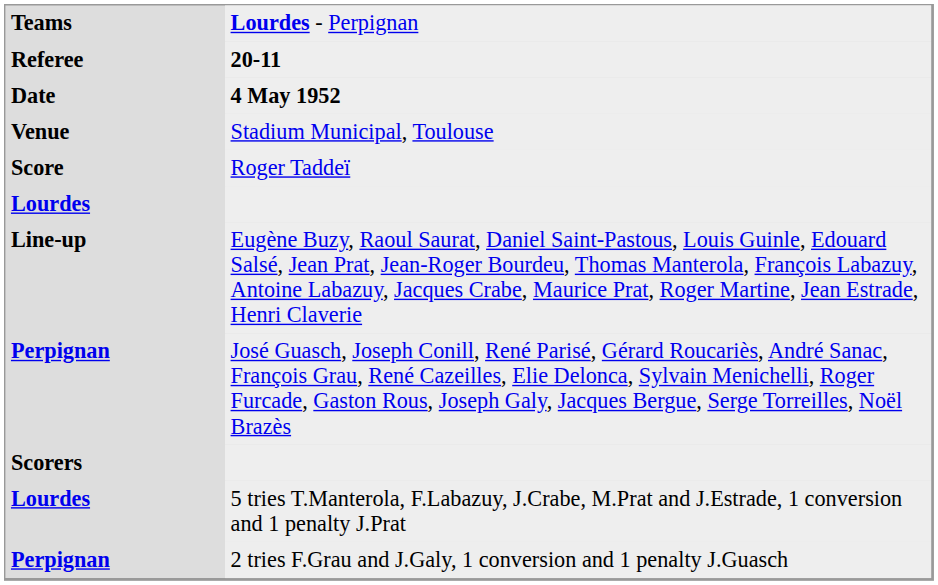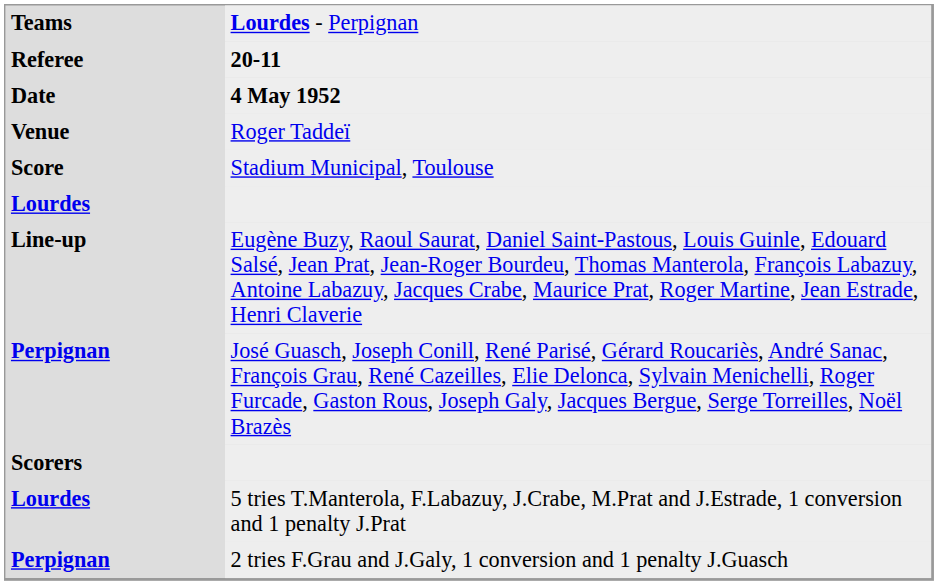(362, 131) Stadium Municipal, Toulouse -> (290, 131) Roger Taddeï
(290, 167) Roger Taddeï -> (362, 167) Stadium Municipal, Toulouse
